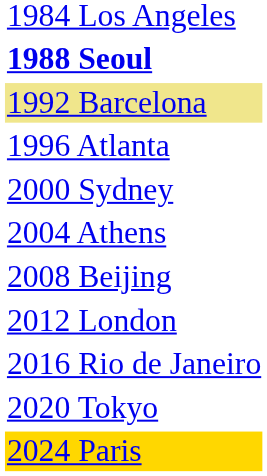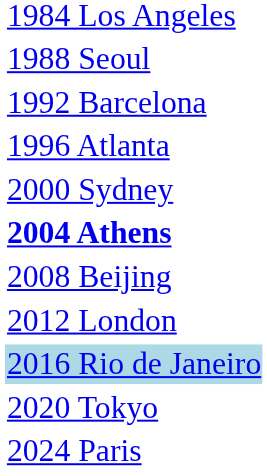(80, 58) bold -> (79, 58) normal
(107, 102) khaki background -> (107, 102) no background
(87, 233) normal -> (89, 233) bold
(134, 363) no background -> (134, 363) lightblue background
(74, 450) gold background -> (74, 450) no background
